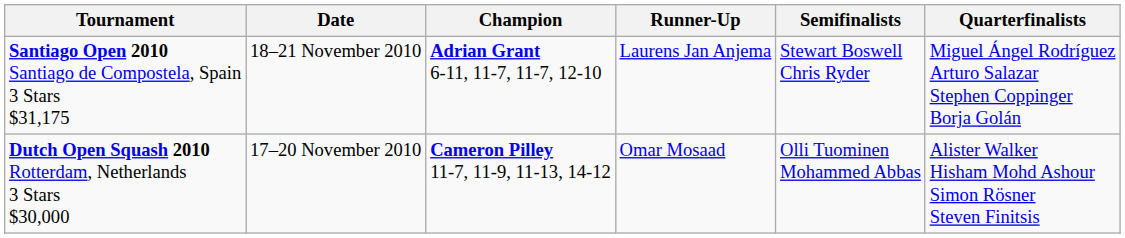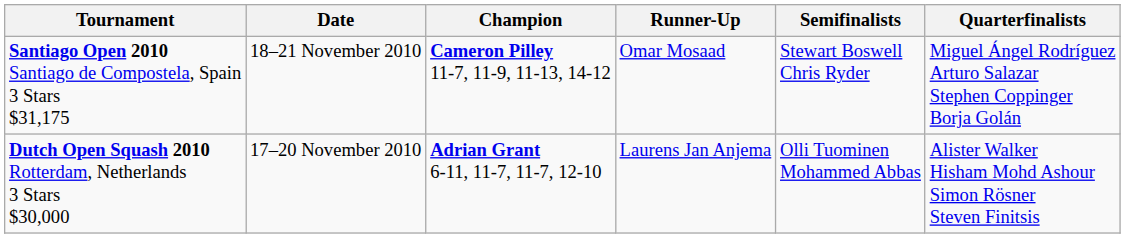(516, 62) Adrian Grant 6-11, 11-7, 11-7, 12-10 -> (520, 62) Cameron Pilley 11-7, 11-9, 11-13, 14-12
(695, 51) Laurens Jan Anjema -> (672, 51) Omar Mosaad
(520, 161) Cameron Pilley 11-7, 11-9, 11-13, 14-12 -> (516, 161) Adrian Grant 6-11, 11-7, 11-7, 12-10
(672, 149) Omar Mosaad -> (695, 149) Laurens Jan Anjema
